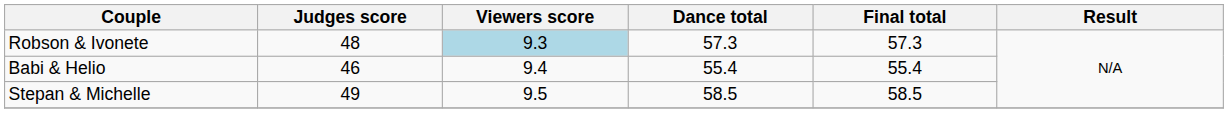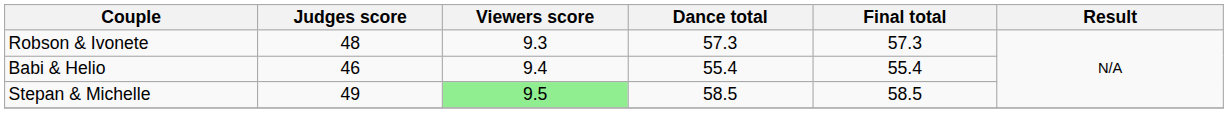(535, 43) lightblue background -> (535, 43) no background
(535, 94) no background -> (535, 94) lightgreen background
